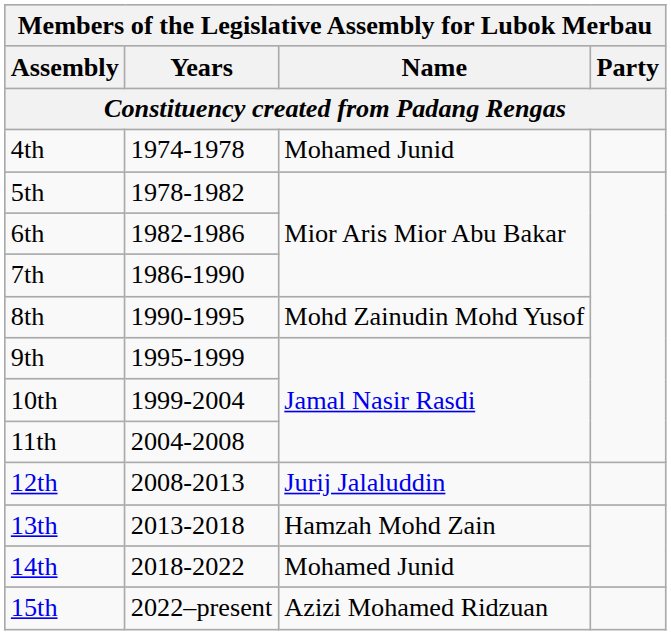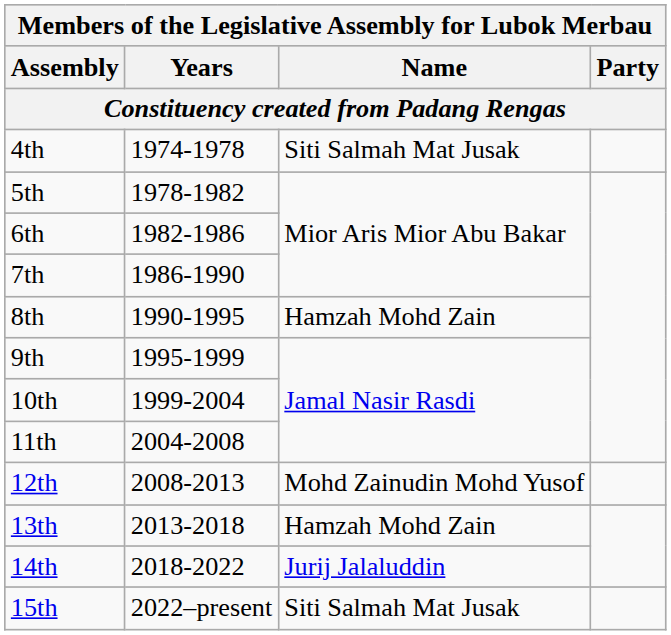(369, 150) Mohamed Junid -> (402, 150) Siti Salmah Mat Jusak
(434, 316) Mohd Zainudin Mohd Yusof -> (390, 316) Hamzah Mohd Zain
(365, 483) Jurij Jalaluddin -> (434, 483) Mohd Zainudin Mohd Yusof
(369, 566) Mohamed Junid -> (365, 566) Jurij Jalaluddin
(416, 607) Azizi Mohamed Ridzuan -> (402, 607) Siti Salmah Mat Jusak
